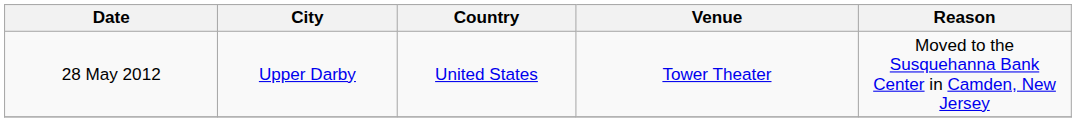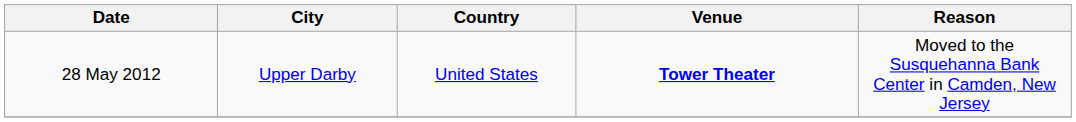(717, 74) normal -> (717, 74) bold
